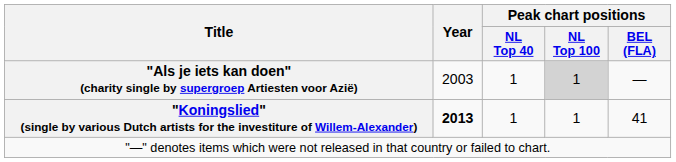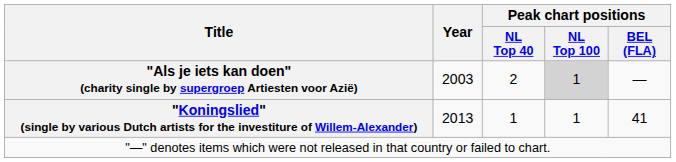(514, 80) 1 -> (514, 80) 2
(458, 118) bold -> (458, 118) normal
